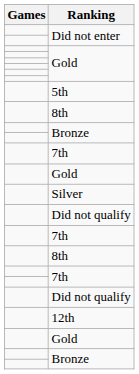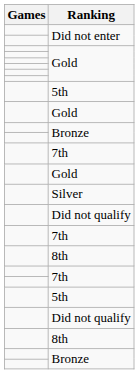(60, 112) 8th -> (64, 112) Gold
(91, 297) Did not qualify -> (60, 297) 5th
(63, 317) 12th -> (91, 317) Did not qualify
(64, 338) Gold -> (60, 338) 8th
